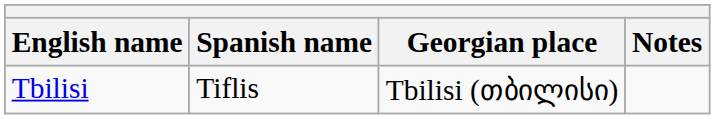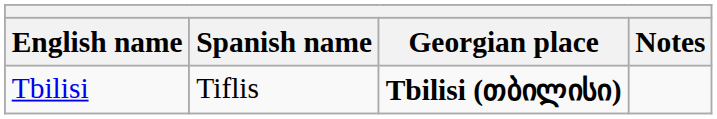(502, 89) normal -> (504, 89) bold
